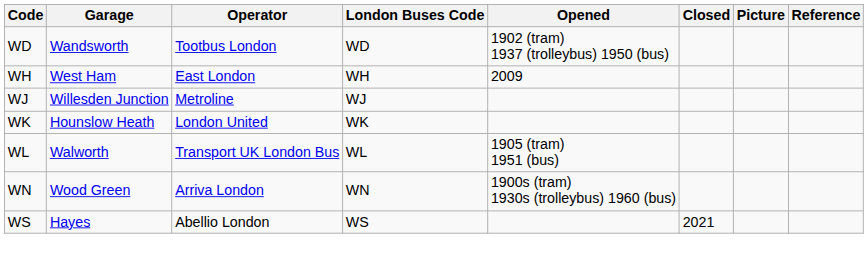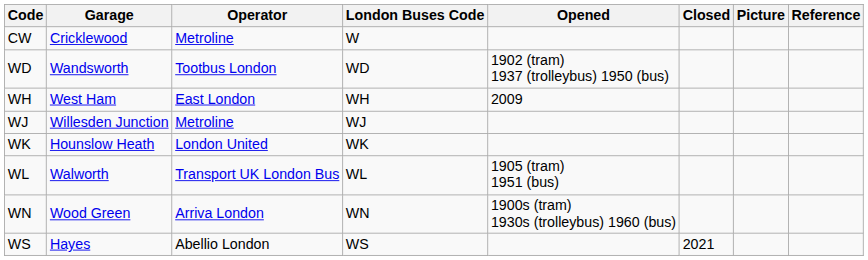+ row: (20, 38)
